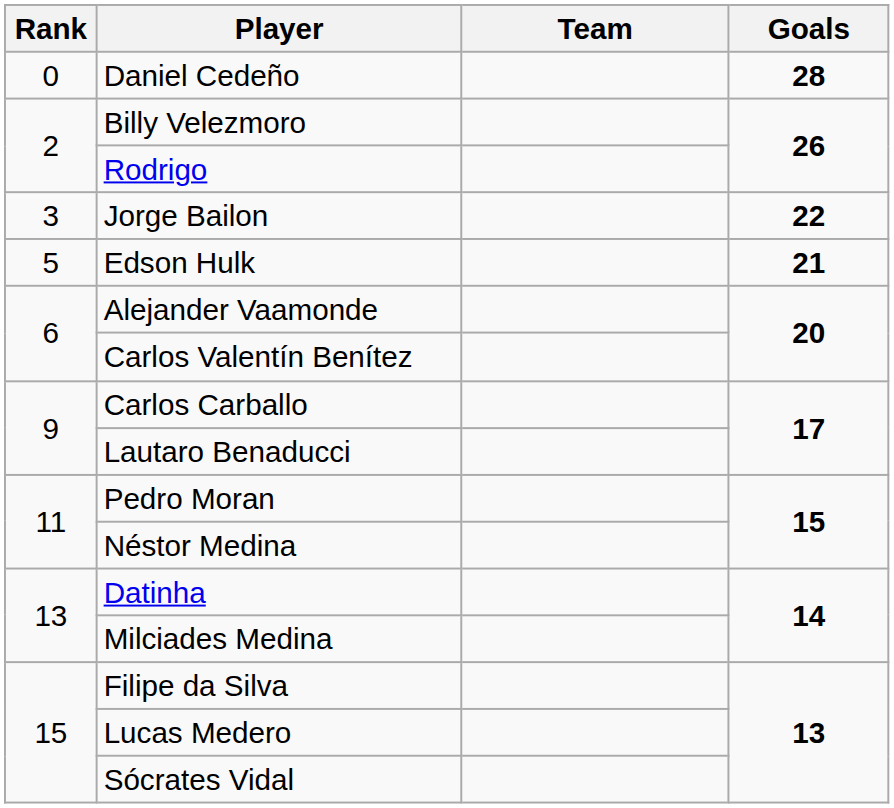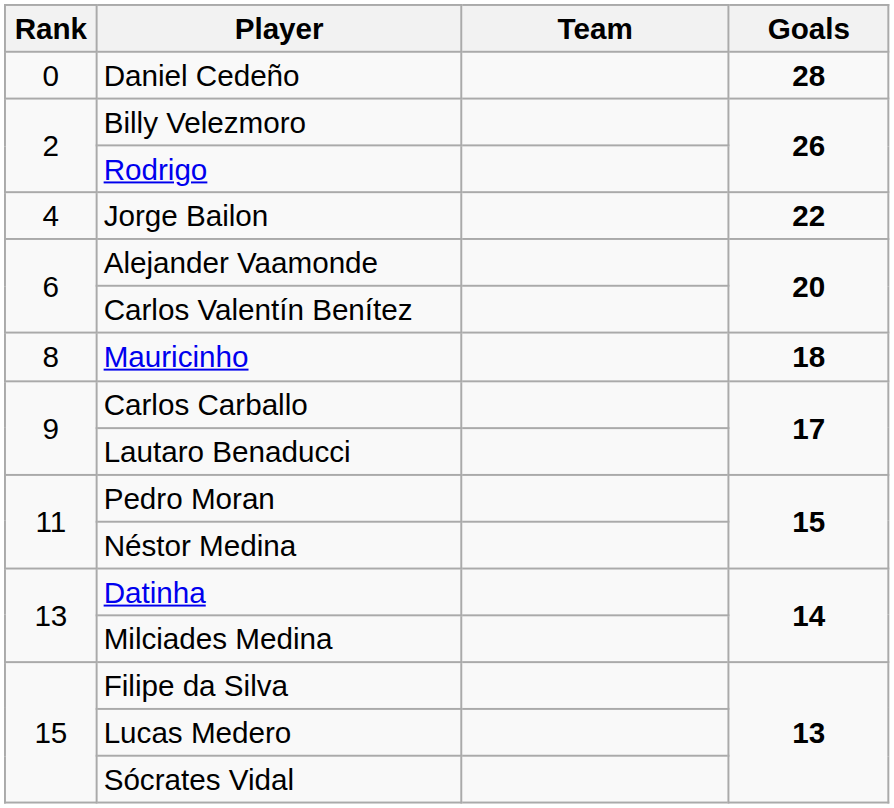(51, 216) 3 -> (51, 216) 4
- row: (179, 263)
+ row: (176, 357)
